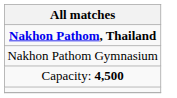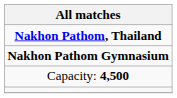(83, 55) normal -> (88, 55) bold
